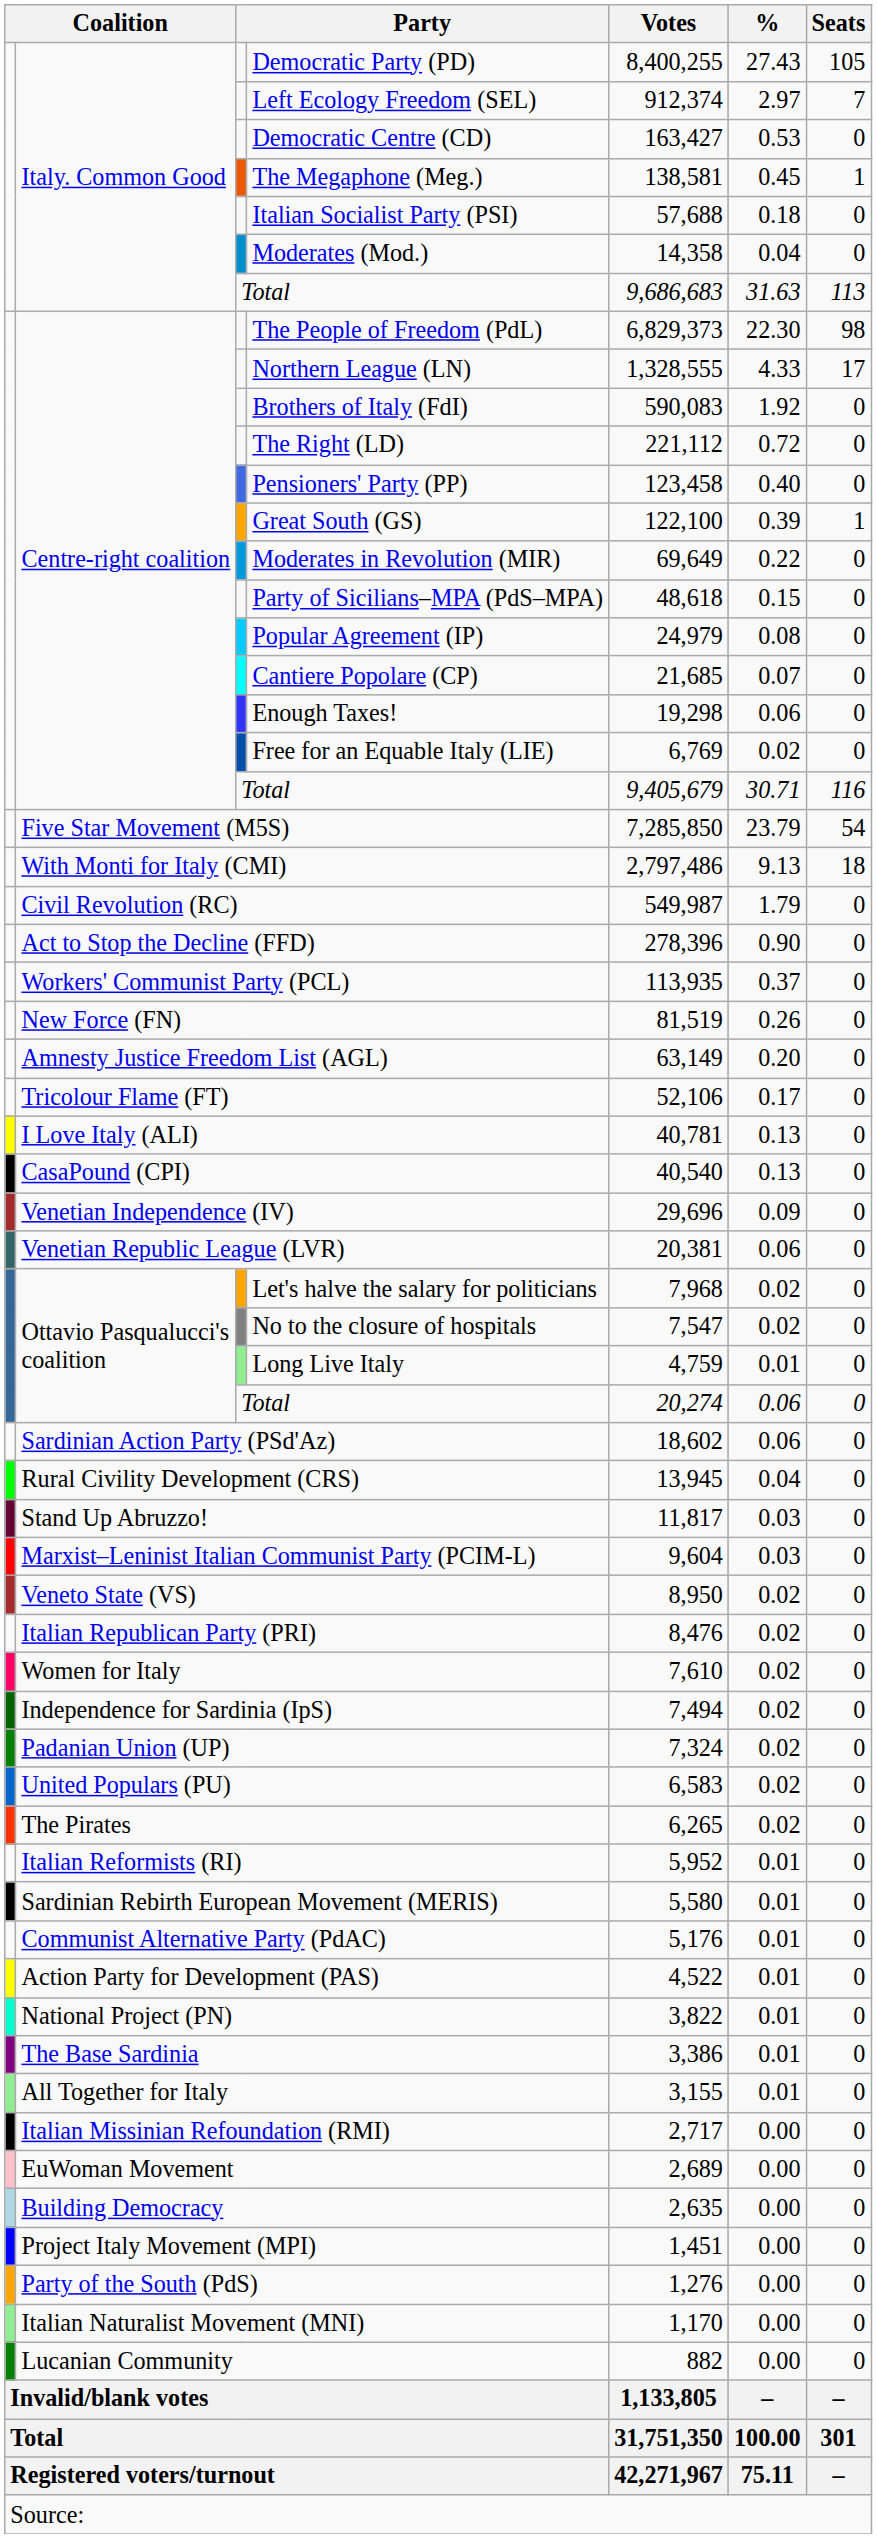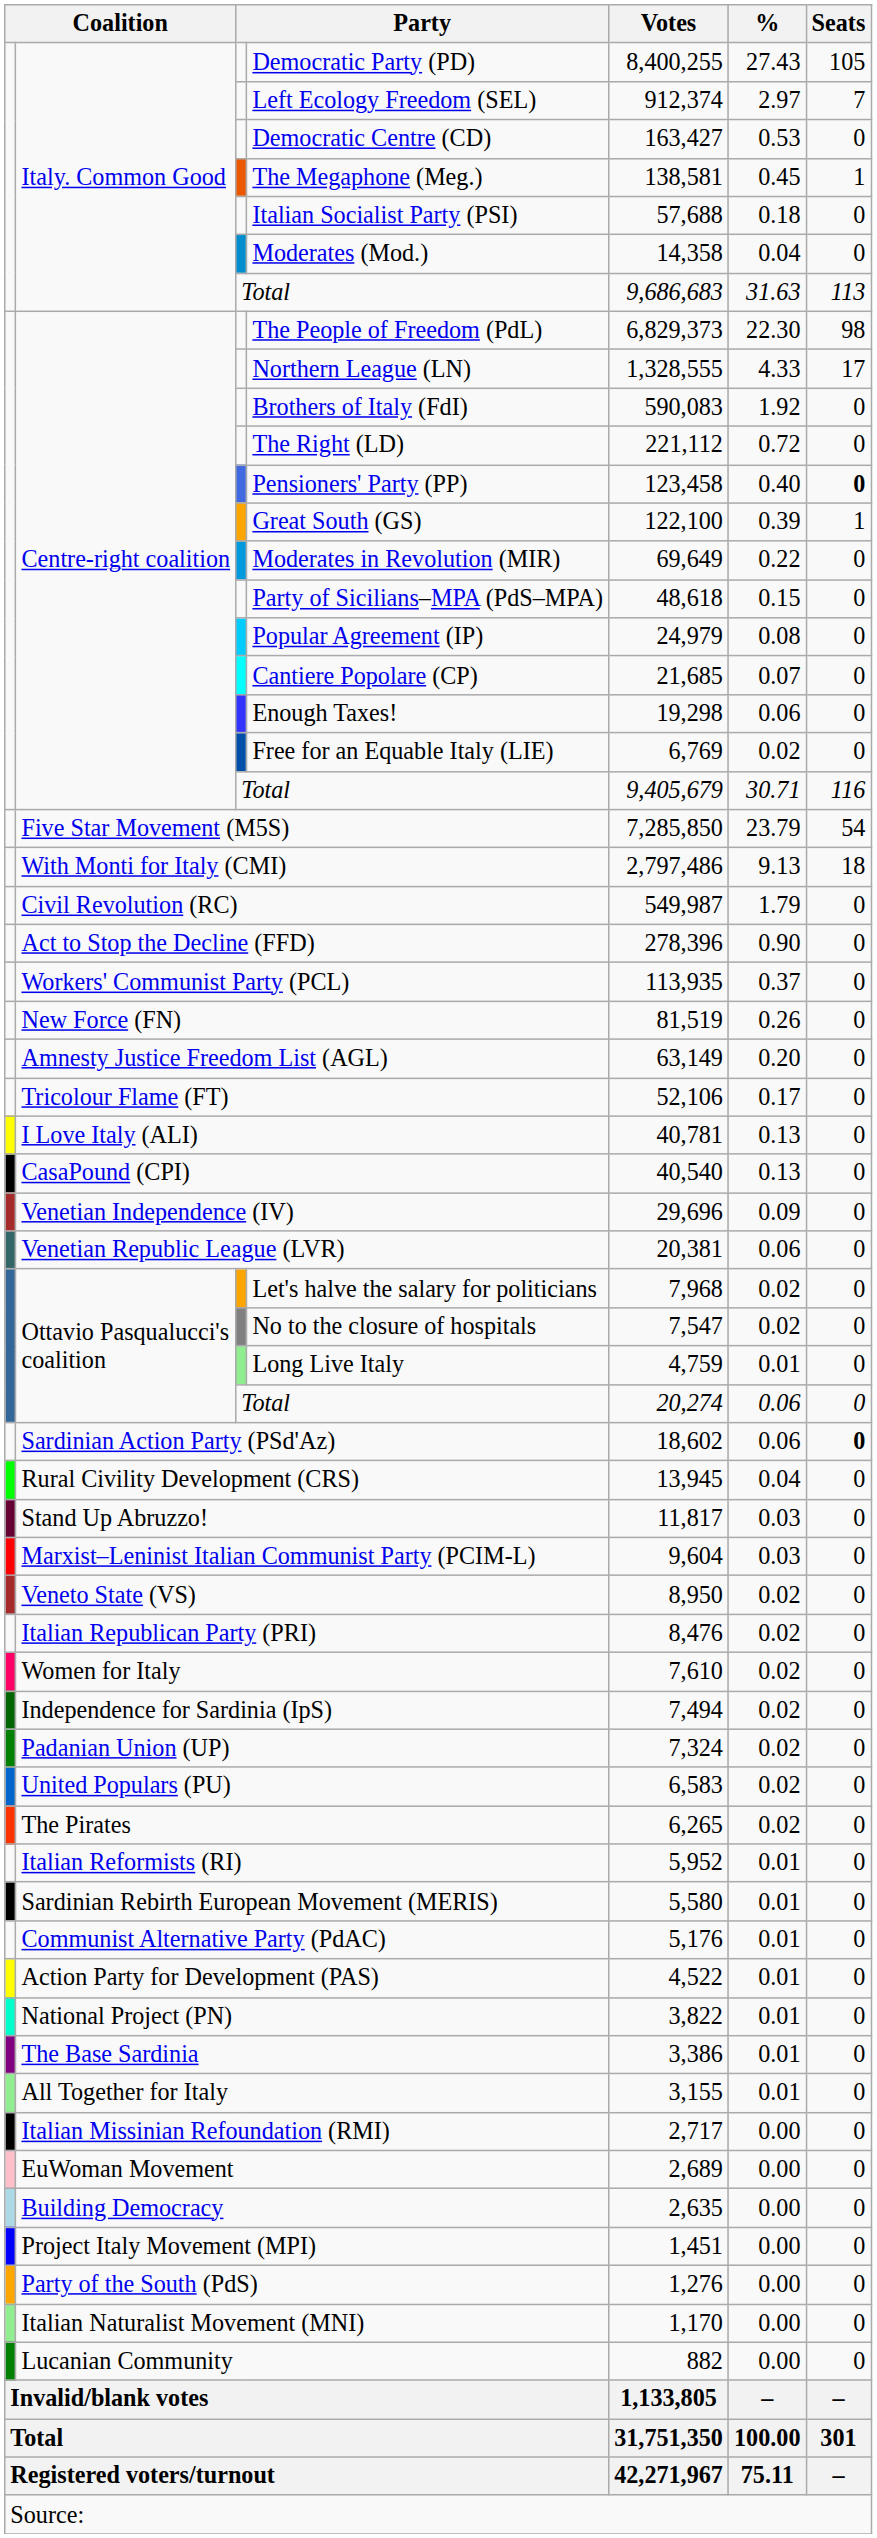(859, 483) normal -> (859, 483) bold
(859, 1441) normal -> (859, 1441) bold
